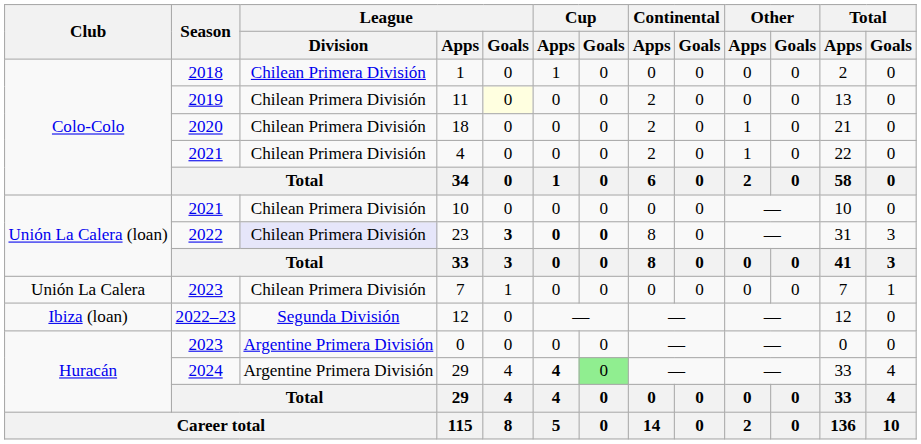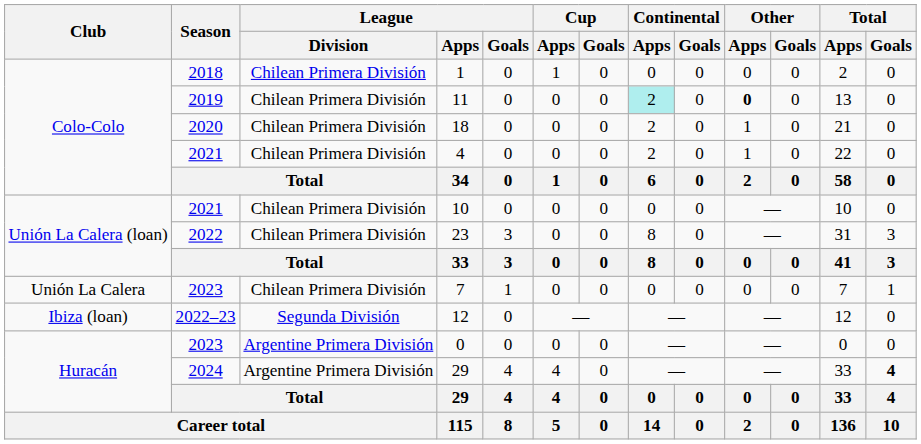(508, 99) lightyellow background -> (508, 99) no background
(652, 99) no background -> (652, 99) paleturquoise background
(747, 99) normal -> (747, 99) bold
(338, 235) lavender background -> (338, 235) no background
(508, 235) bold -> (508, 235) normal
(556, 235) bold -> (556, 235) normal
(604, 235) bold -> (604, 235) normal
(556, 371) bold -> (556, 371) normal
(604, 371) lightgreen background -> (604, 371) no background
(891, 371) normal -> (891, 371) bold
